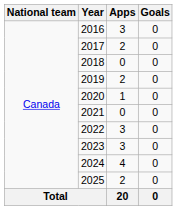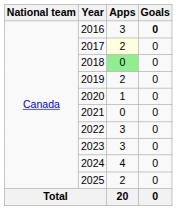(155, 29) normal -> (155, 29) bold
(122, 46) no background -> (122, 46) lightyellow background
(122, 63) no background -> (122, 63) lightgreen background
